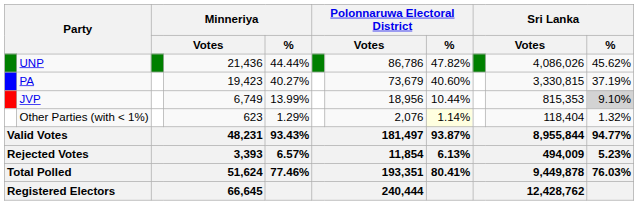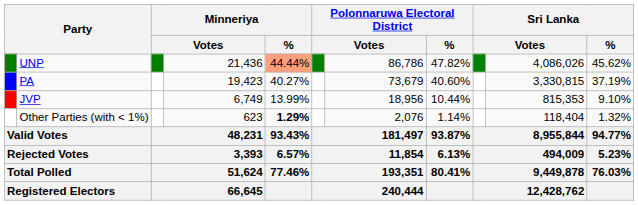(290, 63) no background -> (290, 63) lightsalmon background
(615, 99) lightgrey background -> (615, 99) no background
(293, 117) normal -> (293, 117) bold
(454, 117) lightyellow background -> (454, 117) no background
